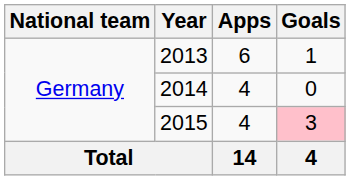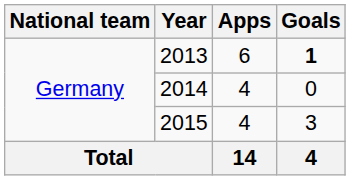(311, 55) normal -> (311, 55) bold
(311, 123) pink background -> (311, 123) no background
